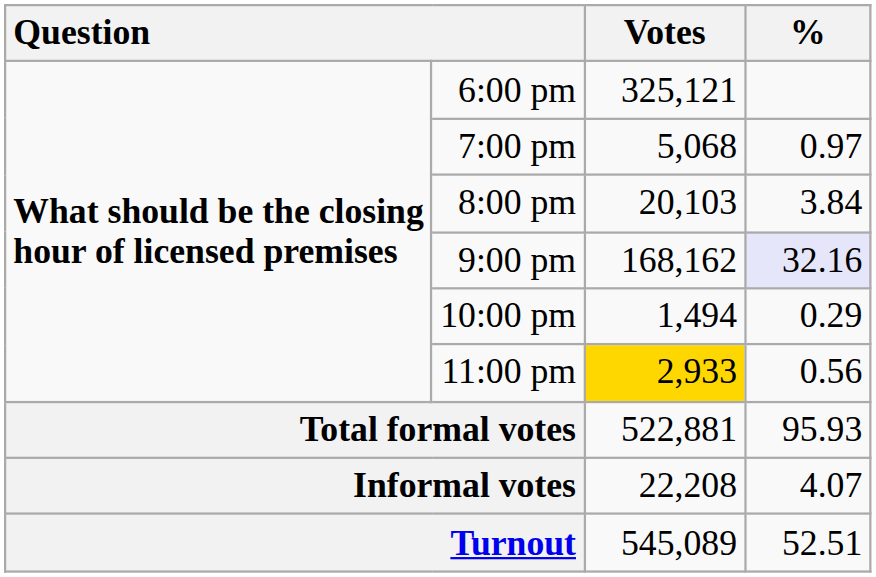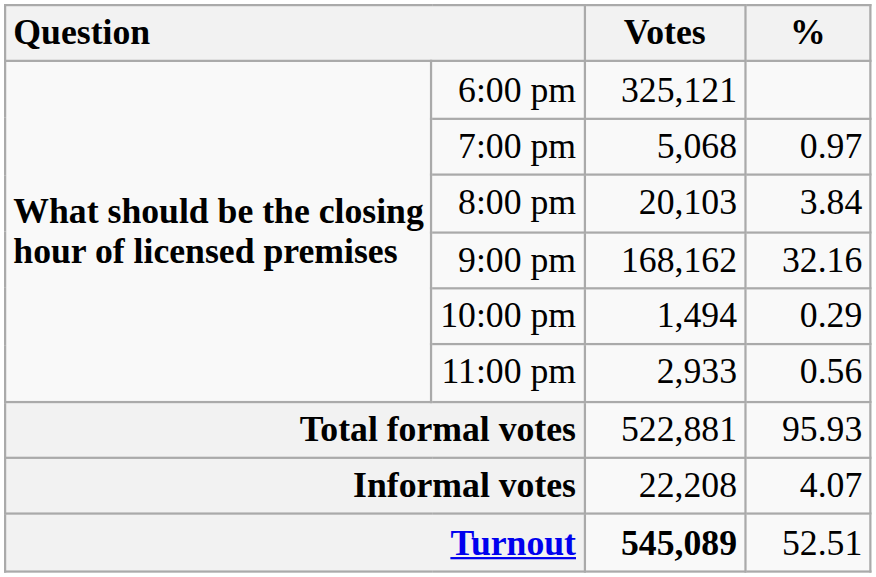(822, 259) lavender background -> (822, 259) no background
(697, 372) gold background -> (697, 372) no background
(679, 542) normal -> (679, 542) bold
